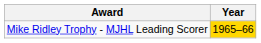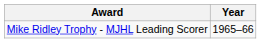(233, 29) gold background -> (233, 29) no background
